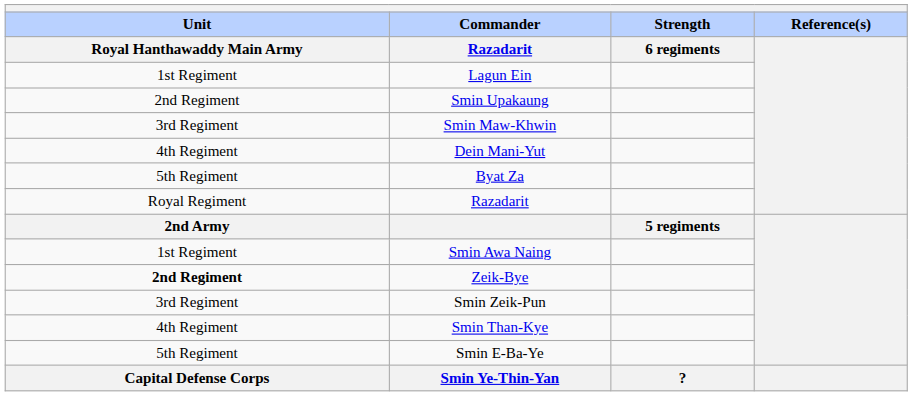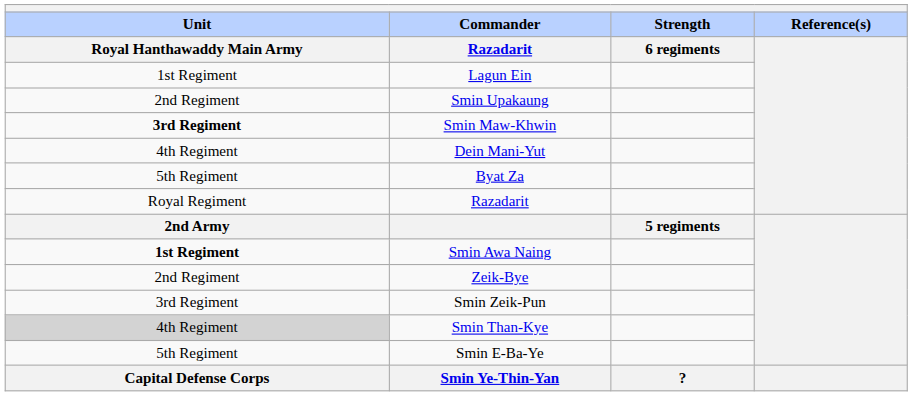(197, 125) normal -> (197, 125) bold
(197, 251) normal -> (197, 251) bold
(197, 277) bold -> (197, 277) normal
(197, 327) no background -> (197, 327) lightgrey background
